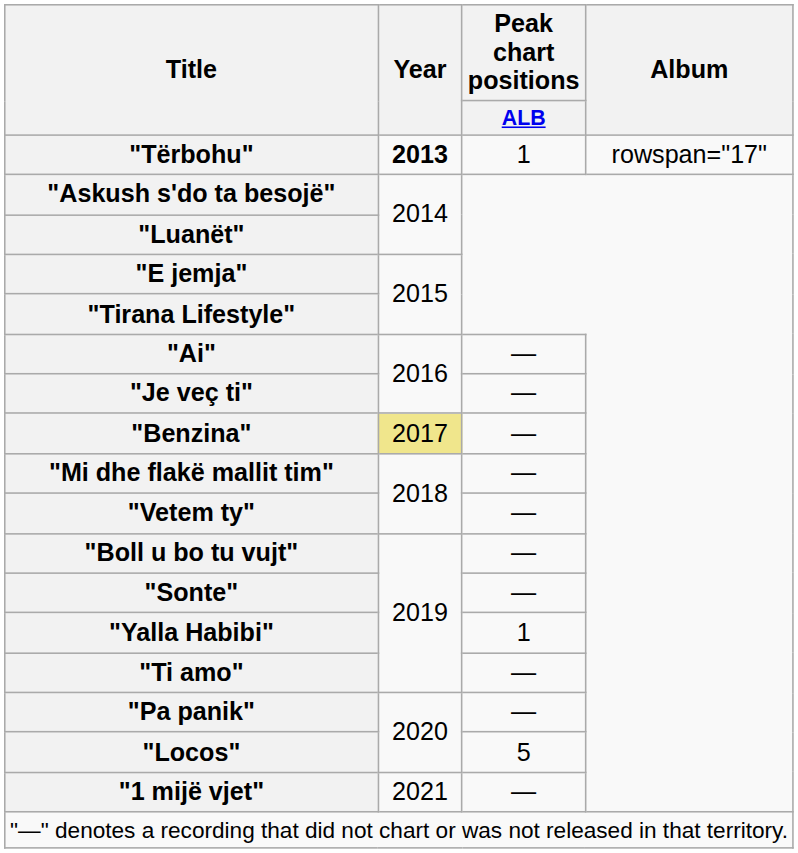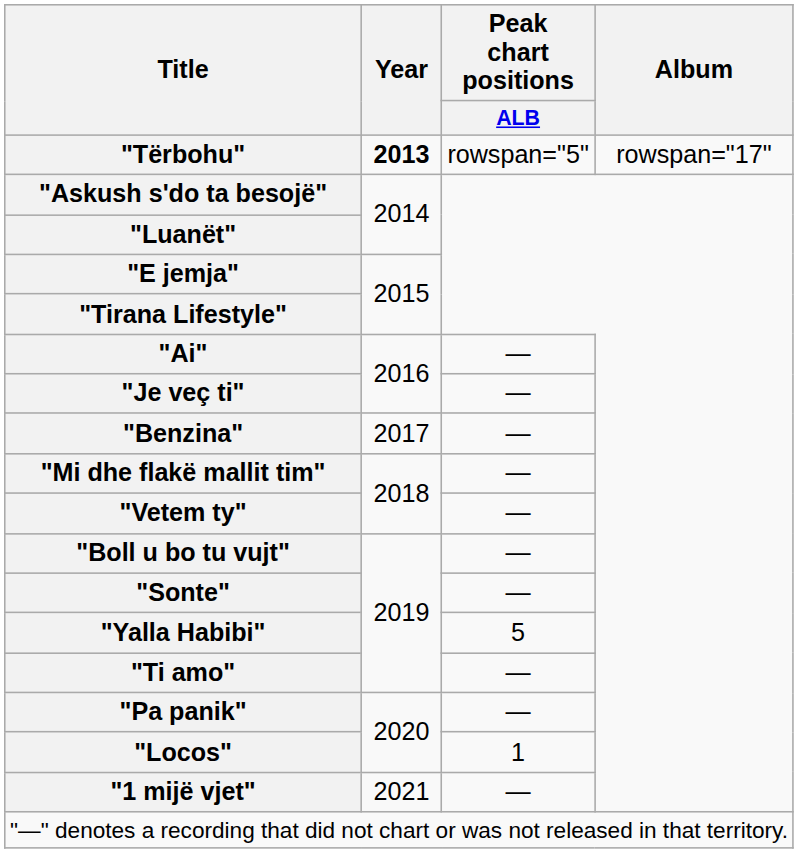(524, 154) 1 -> (518, 154) rowspan="5"
(420, 433) khaki background -> (401, 433) no background
(524, 632) 1 -> (518, 632) 5
(524, 752) 5 -> (518, 752) 1
